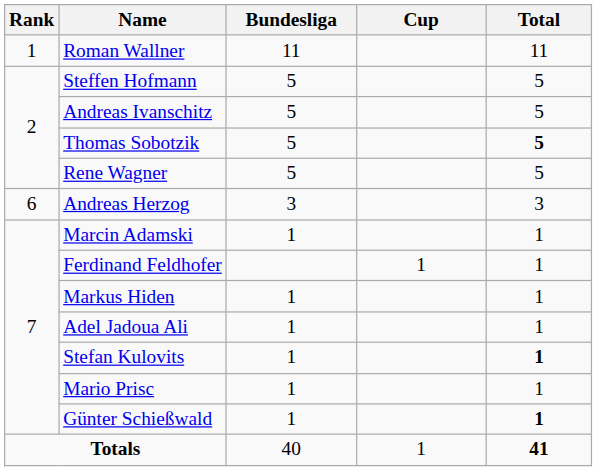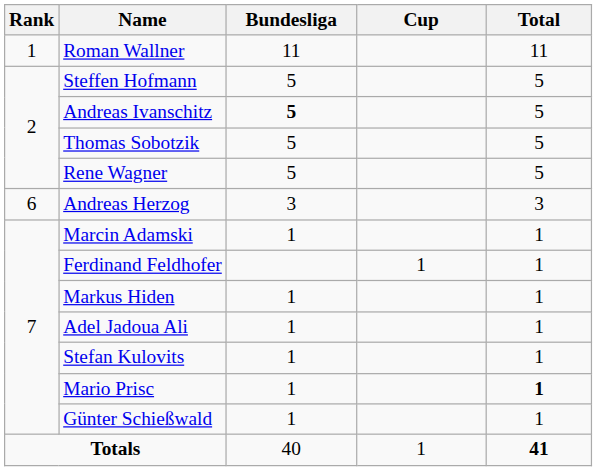(291, 111) normal -> (291, 111) bold
(539, 142) bold -> (539, 142) normal
(539, 357) bold -> (539, 357) normal
(539, 388) normal -> (539, 388) bold
(539, 419) bold -> (539, 419) normal
